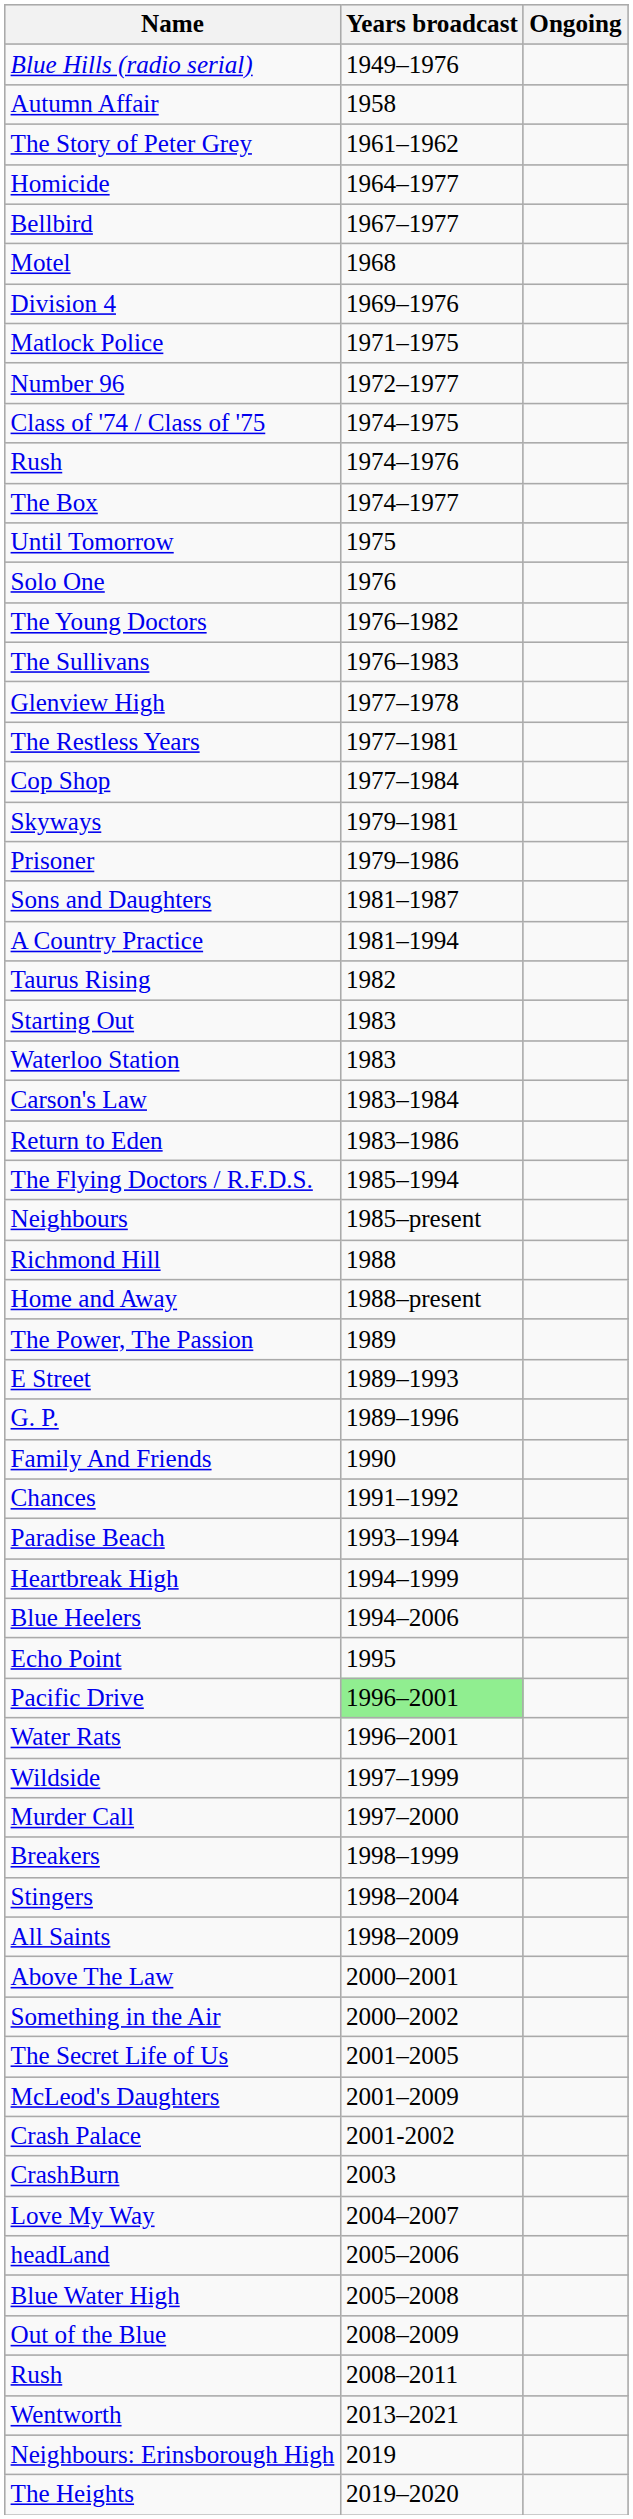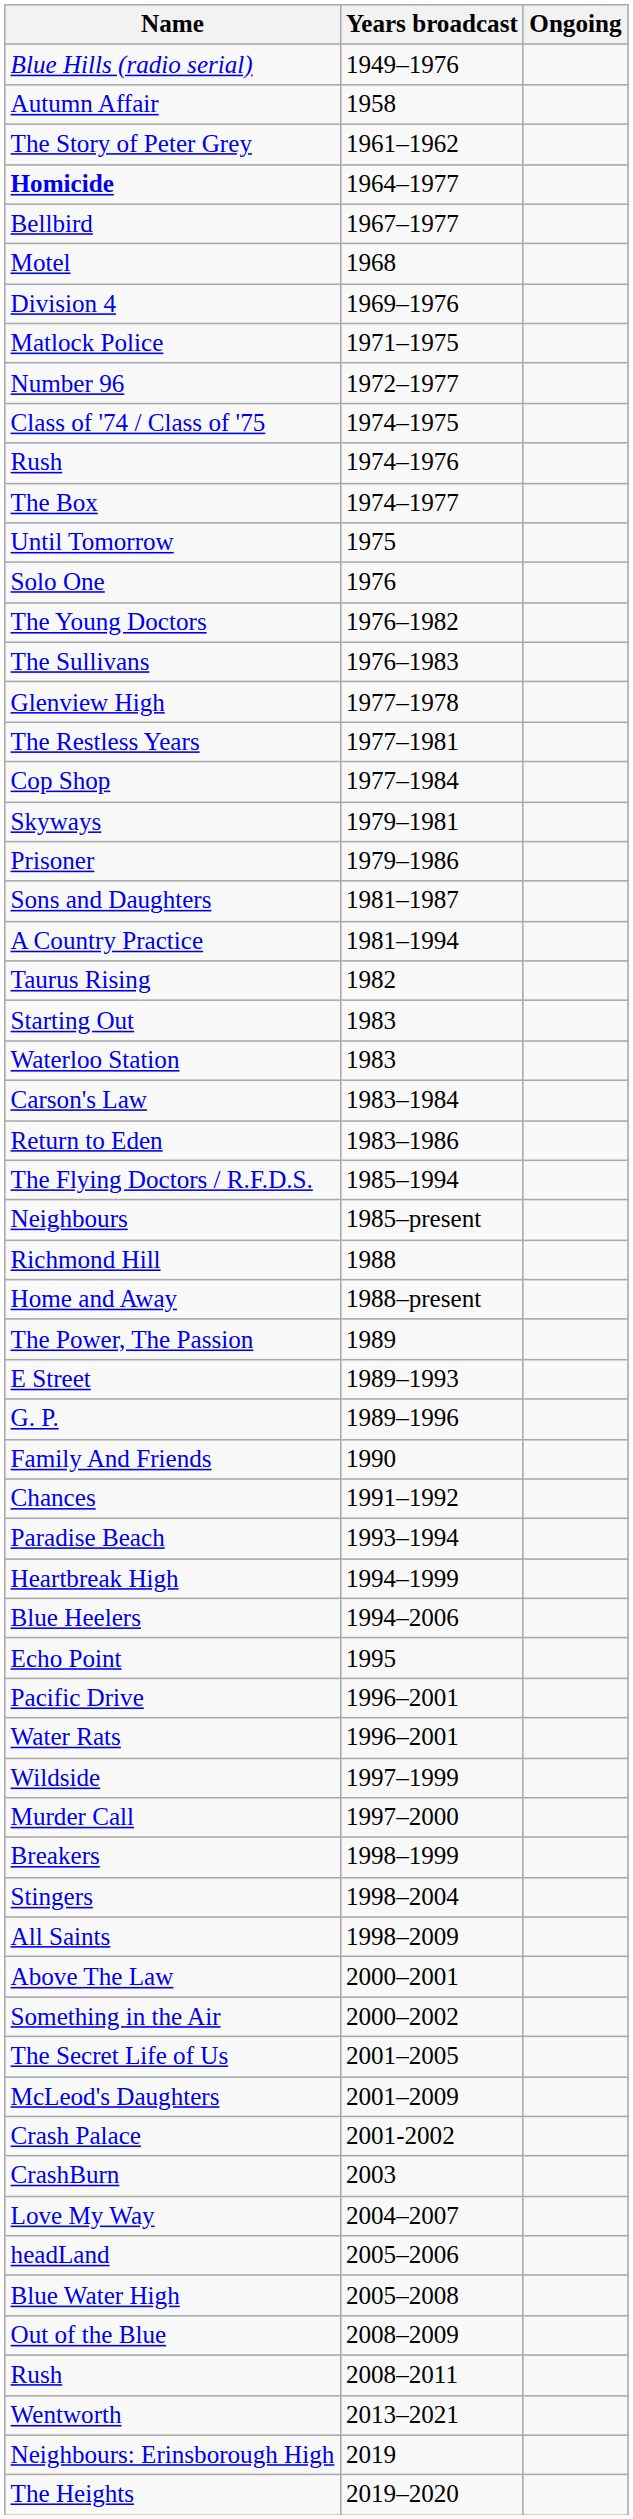(60, 183) normal -> (62, 183) bold
(402, 1697) lightgreen background -> (402, 1697) no background
